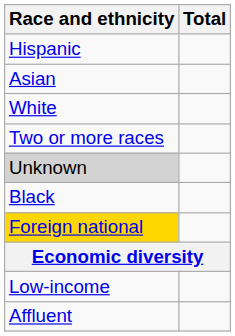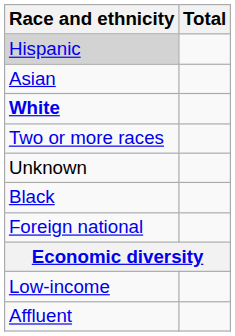(45, 49) no background -> (45, 49) lightgrey background
(33, 108) normal -> (34, 108) bold
(48, 167) lightgrey background -> (48, 167) no background
(76, 227) gold background -> (76, 227) no background
